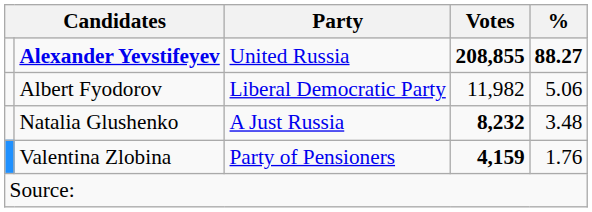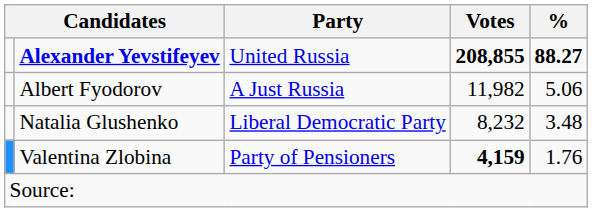(338, 88) Liberal Democratic Party -> (287, 88) A Just Russia
(287, 122) A Just Russia -> (338, 122) Liberal Democratic Party
(501, 122) bold -> (501, 122) normal
